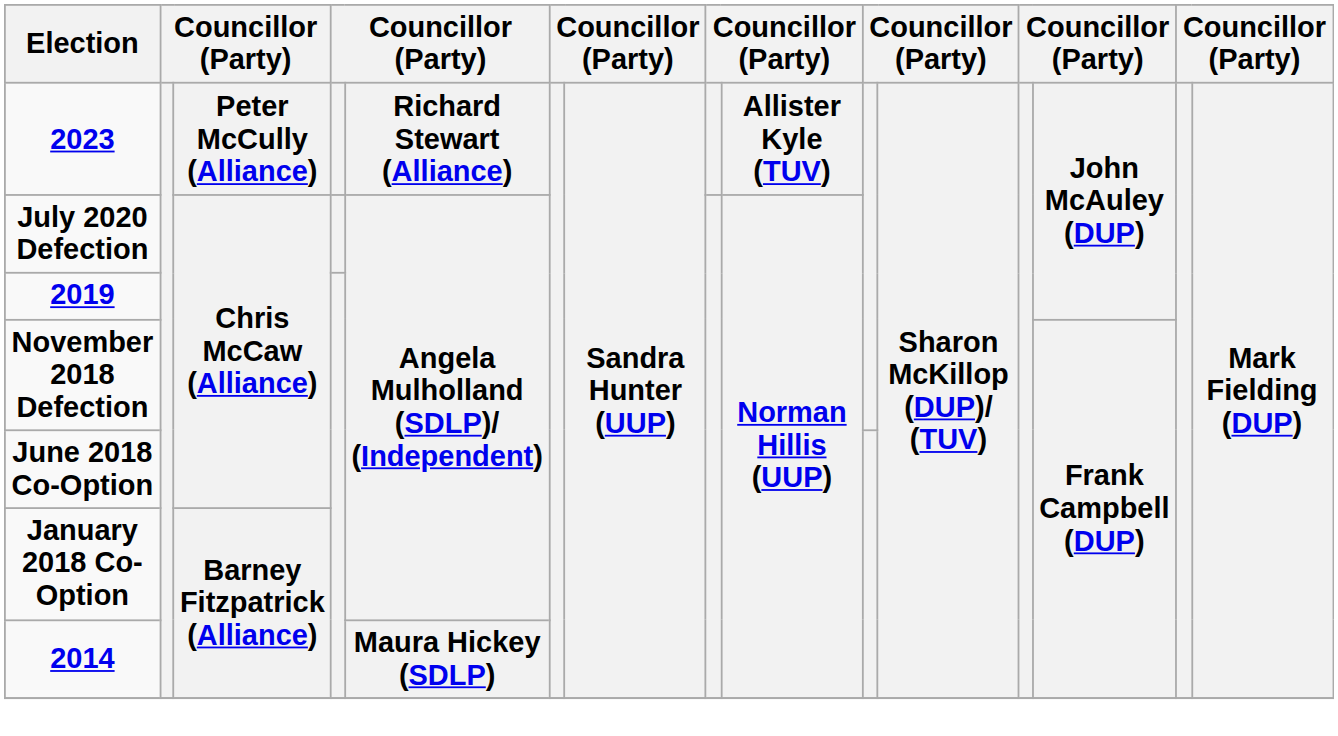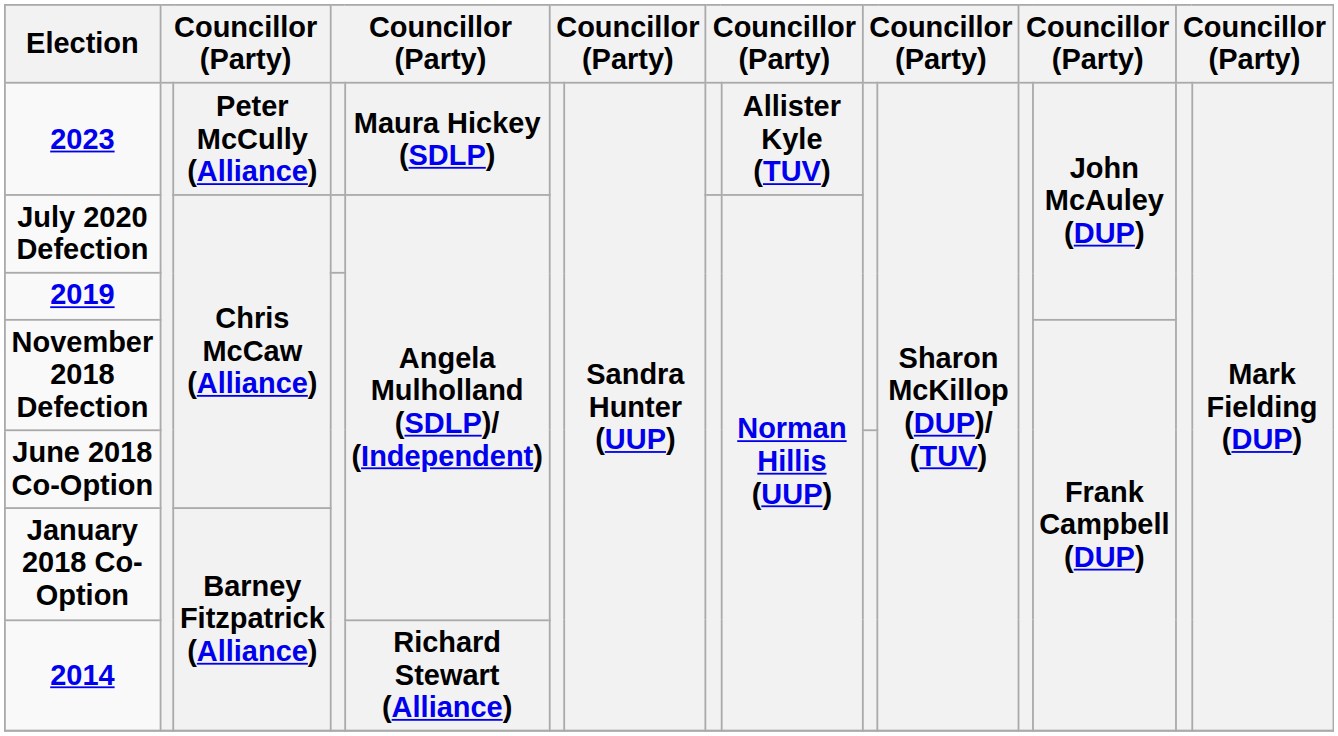(447, 138) Richard Stewart (Alliance) -> (447, 138) Maura Hickey (SDLP)
(447, 658) Maura Hickey (SDLP) -> (447, 674) Richard Stewart (Alliance)
